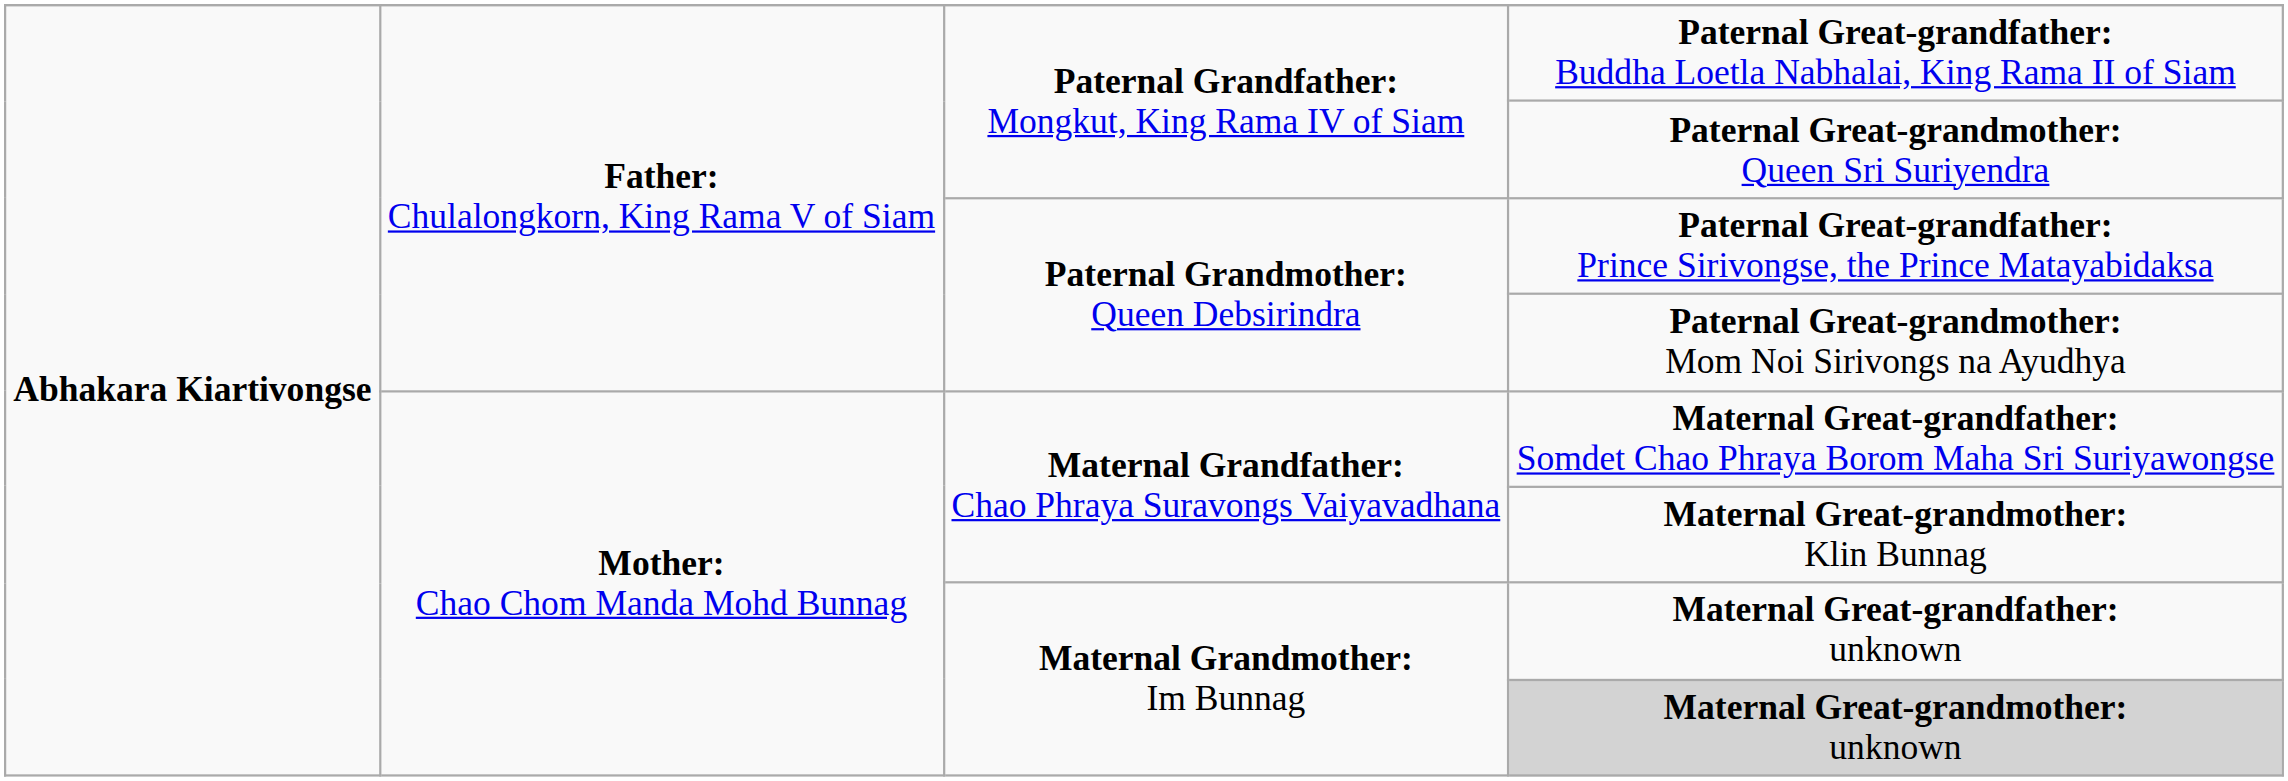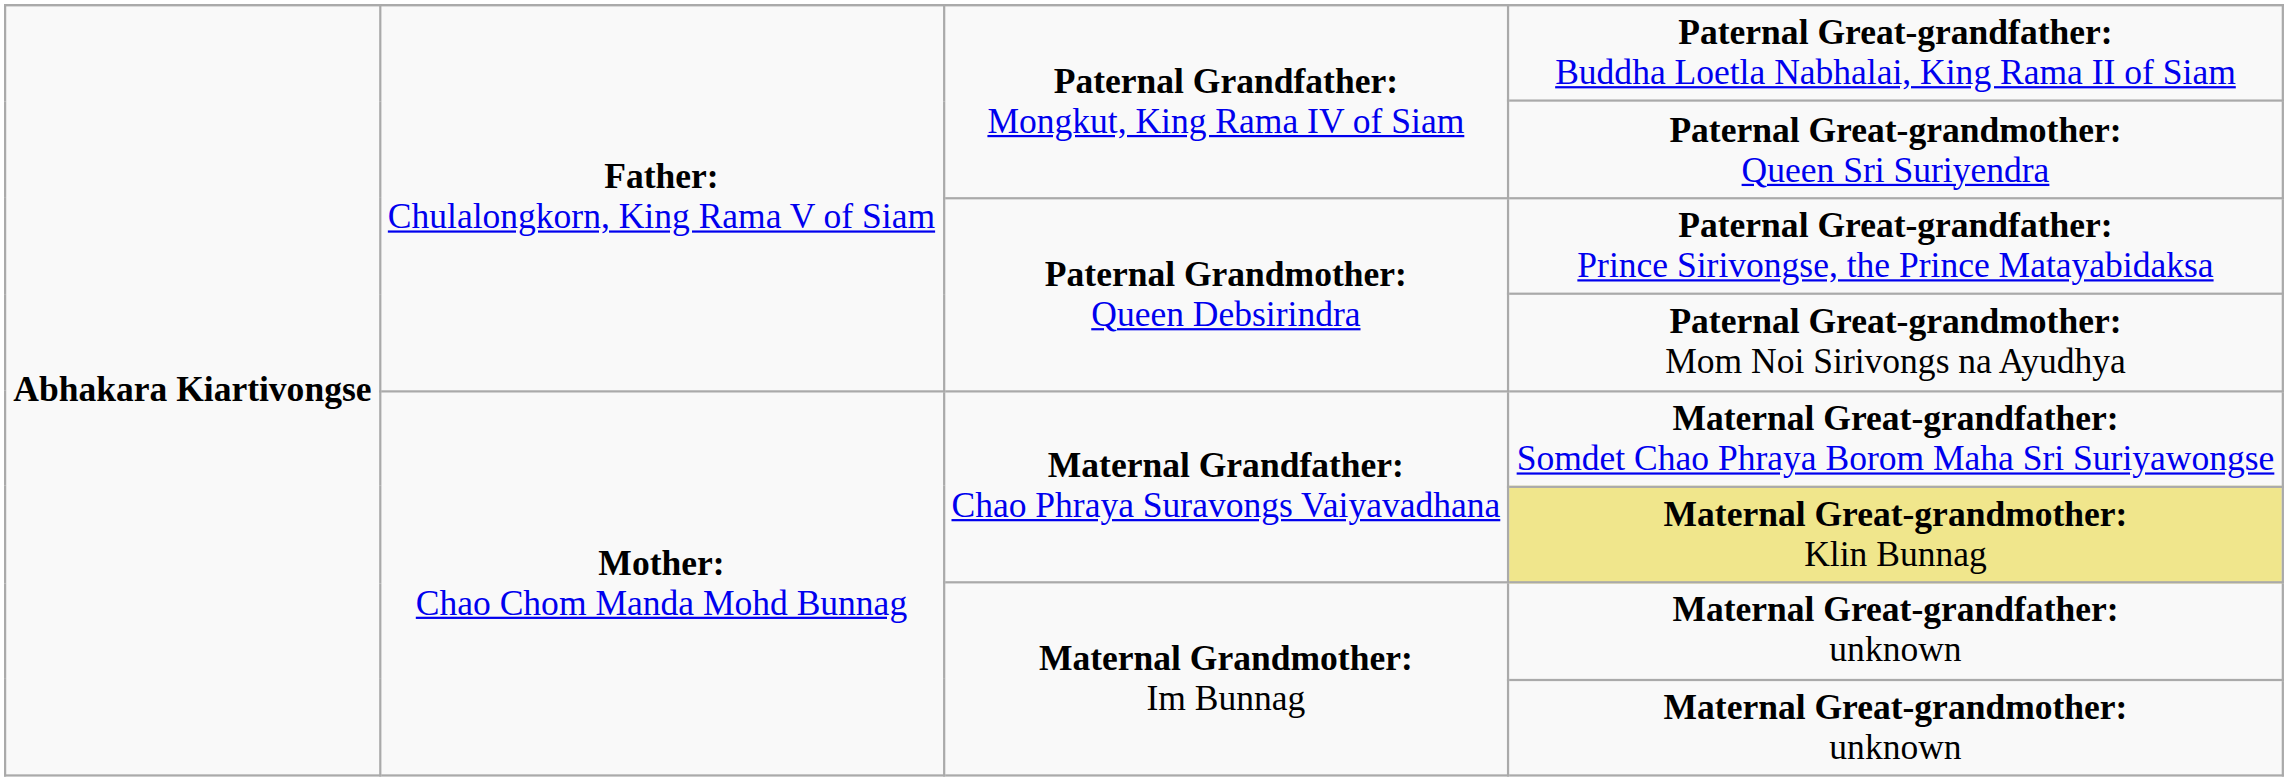(1895, 534) no background -> (1895, 534) khaki background
(1895, 726) lightgrey background -> (1895, 726) no background
